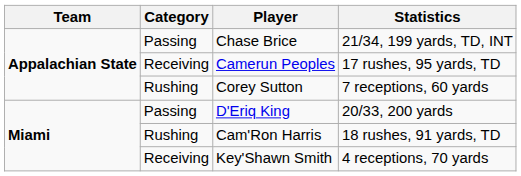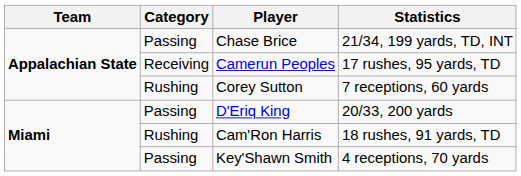(176, 158) Receiving -> (170, 158) Passing
